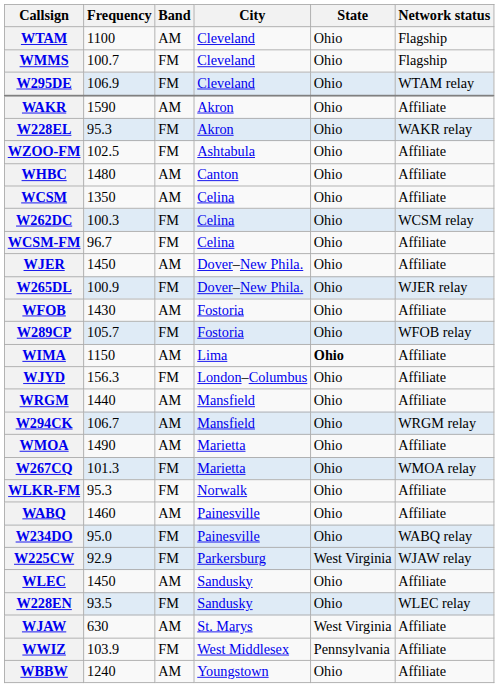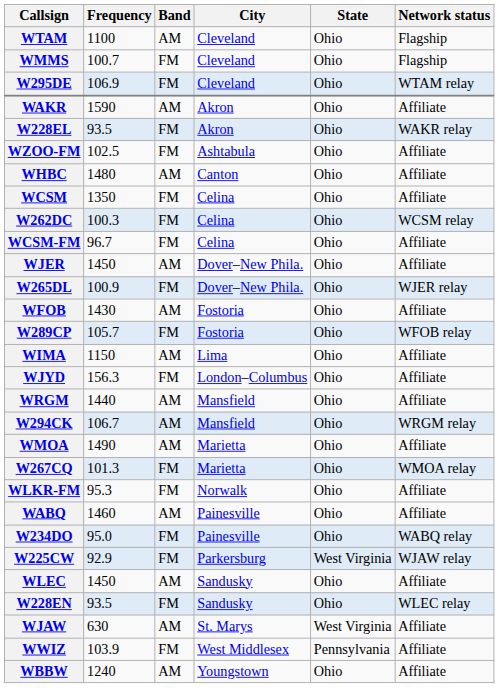(100, 129) 95.3 -> (100, 129) 93.5
(170, 197) AM -> (169, 197) FM
(329, 355) bold -> (328, 355) normal
